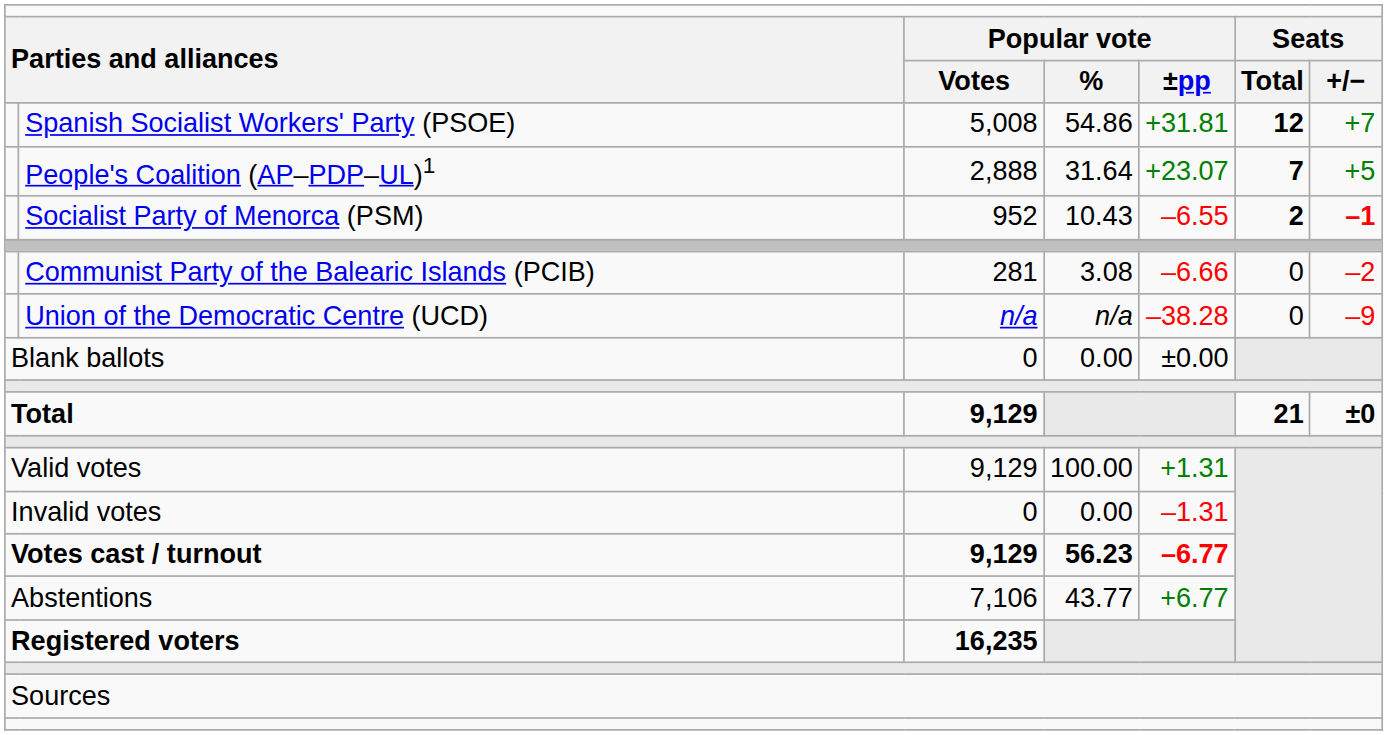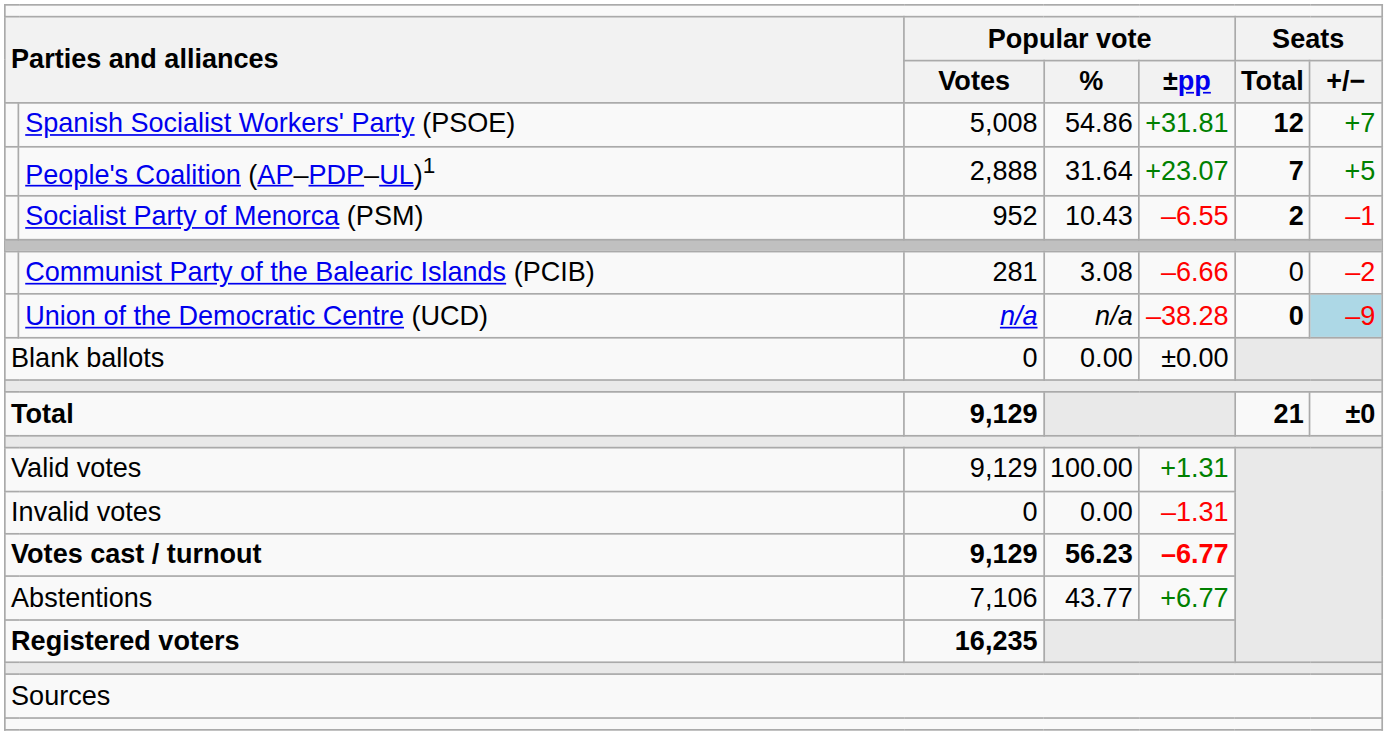(1360, 217) bold -> (1360, 217) normal
(1296, 315) normal -> (1296, 315) bold
(1360, 315) no background -> (1360, 315) lightblue background
